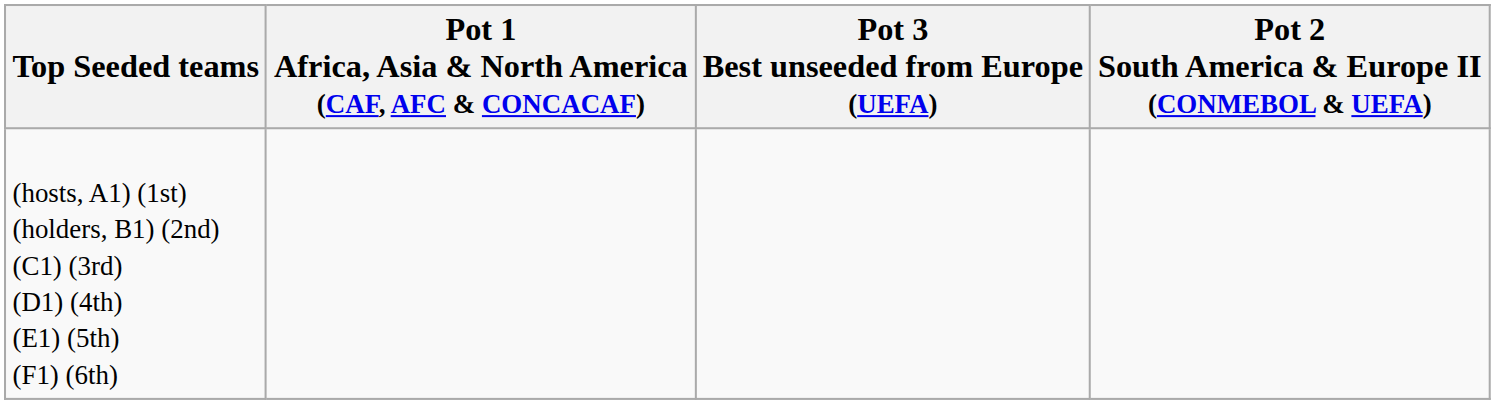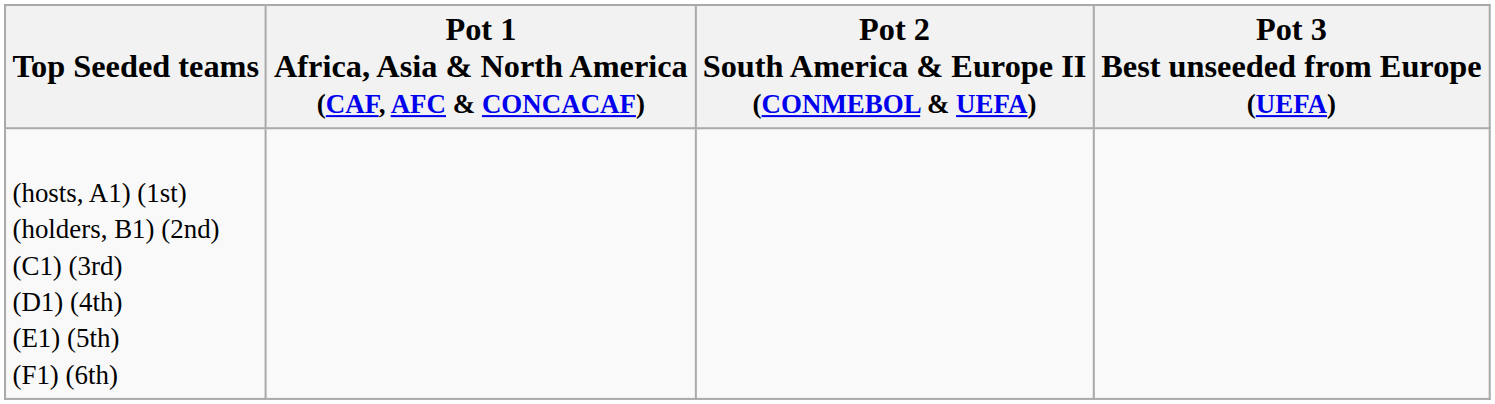columns swapped: (1290, 66) <-> (893, 66)
